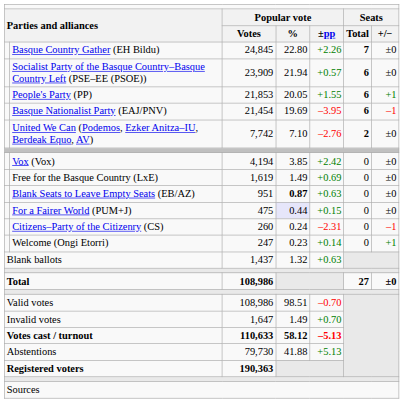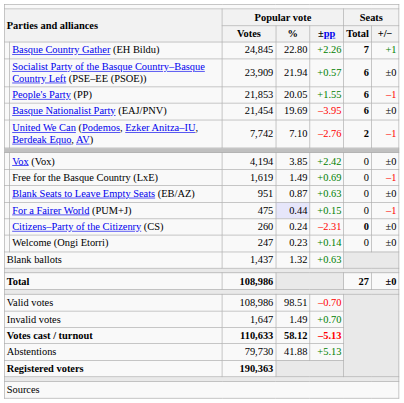(391, 50) ±0 -> (391, 50) +1
(391, 95) +1 -> (391, 95) –1
(391, 111) –1 -> (391, 111) ±0
(391, 134) ±0 -> (391, 134) –1
(391, 177) ±0 -> (391, 177) –1
(298, 194) bold -> (298, 194) normal
(391, 210) ±0 -> (391, 210) –1
(366, 227) normal -> (366, 227) bold
(391, 227) –1 -> (391, 227) ±0
(391, 243) +1 -> (391, 243) ±0
